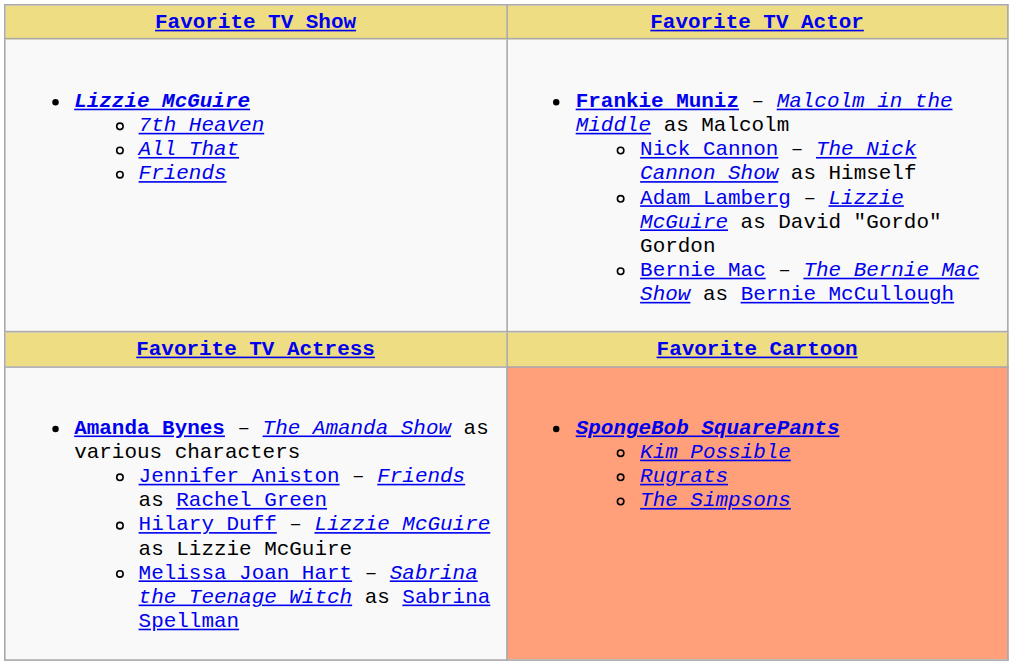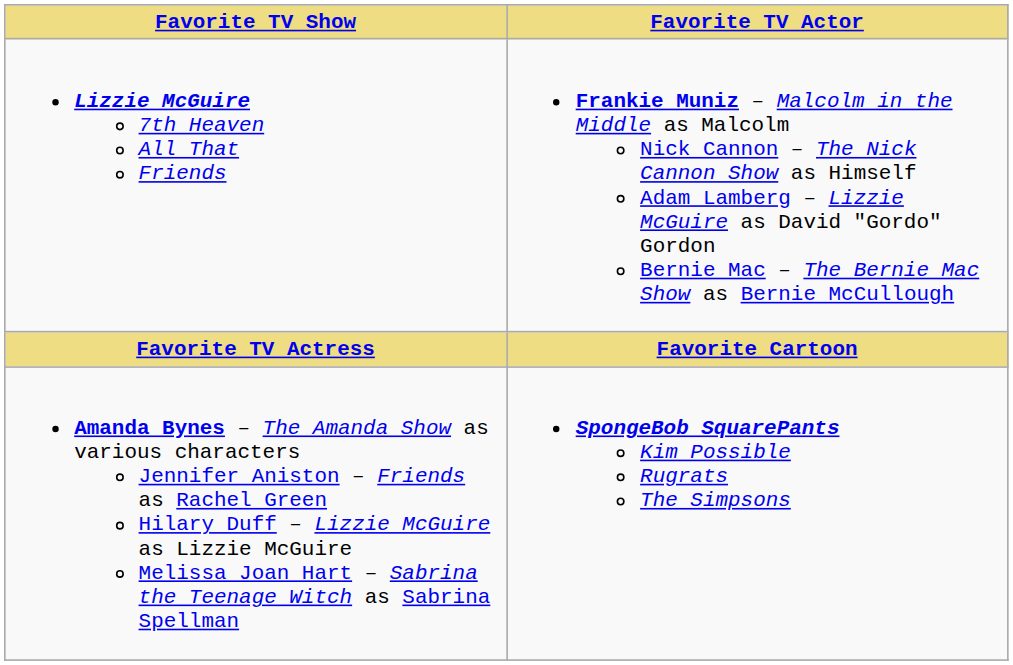(757, 465) lightsalmon background -> (757, 465) no background
